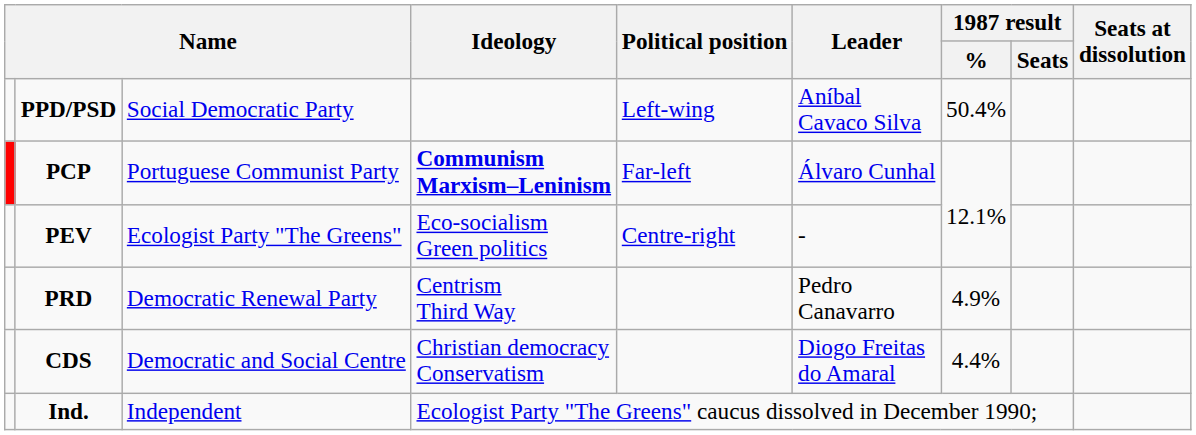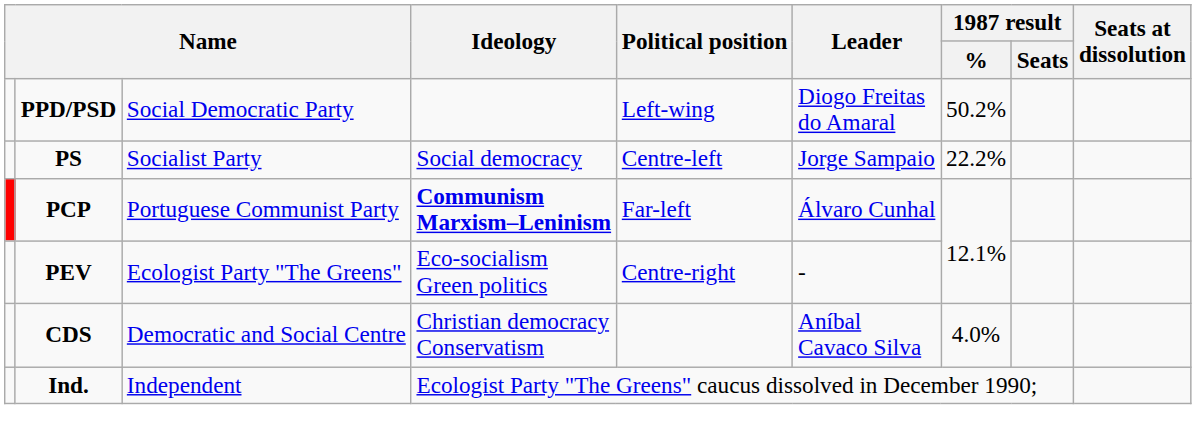(860, 109) Aníbal Cavaco Silva -> (862, 109) Diogo Freitas do Amaral
(976, 109) 50.4% -> (976, 109) 50.2%
+ row: (68, 159)
- row: (68, 298)
(862, 361) Diogo Freitas do Amaral -> (860, 335) Aníbal Cavaco Silva
(976, 361) 4.4% -> (976, 335) 4.0%
